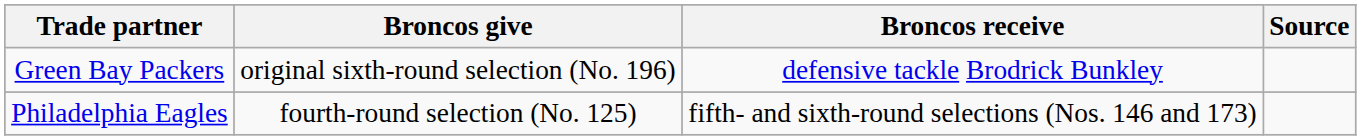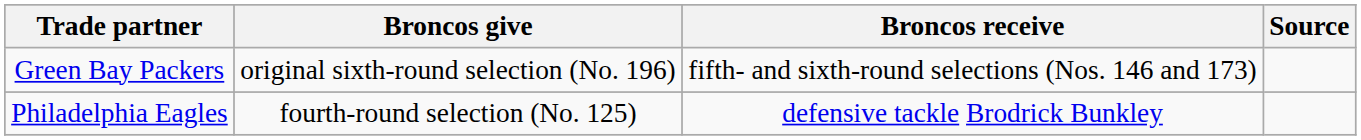(973, 69) defensive tackle Brodrick Bunkley -> (973, 69) fifth- and sixth-round selections (Nos. 146 and 173)
(973, 112) fifth- and sixth-round selections (Nos. 146 and 173) -> (973, 112) defensive tackle Brodrick Bunkley
